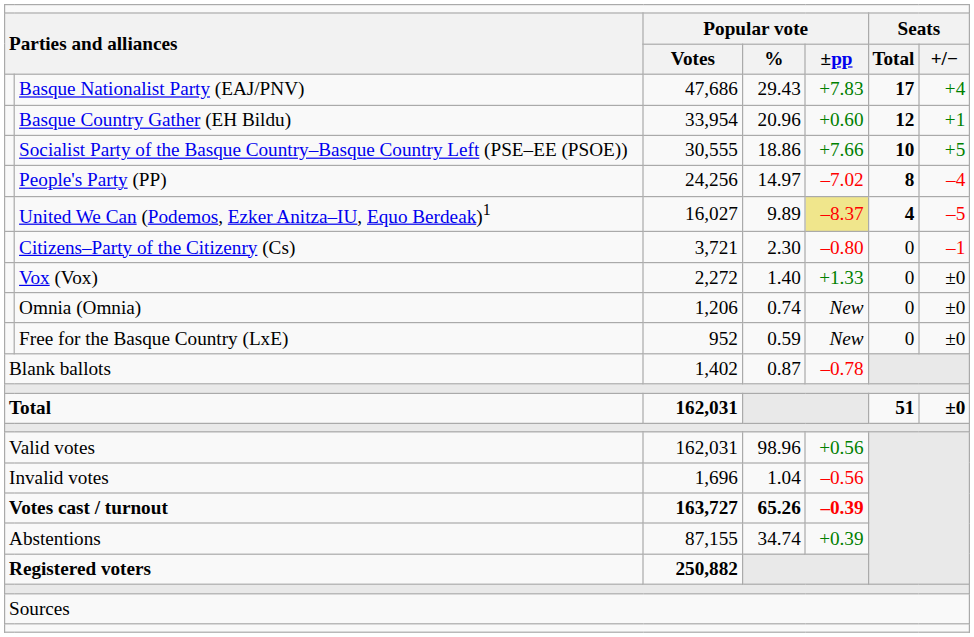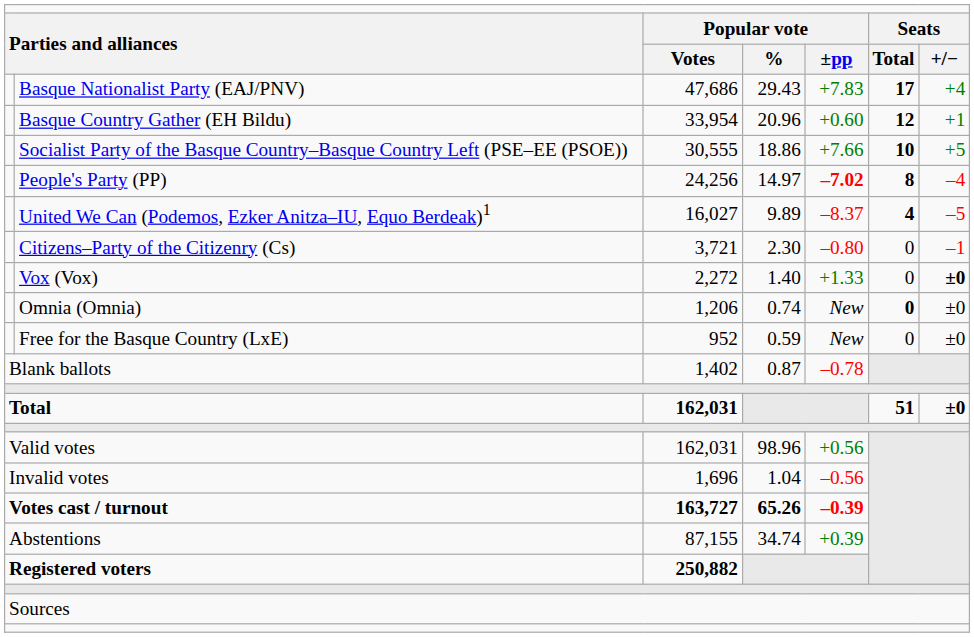(842, 180) normal -> (842, 180) bold
(842, 213) khaki background -> (842, 213) no background
(955, 277) normal -> (955, 277) bold
(910, 307) normal -> (910, 307) bold
